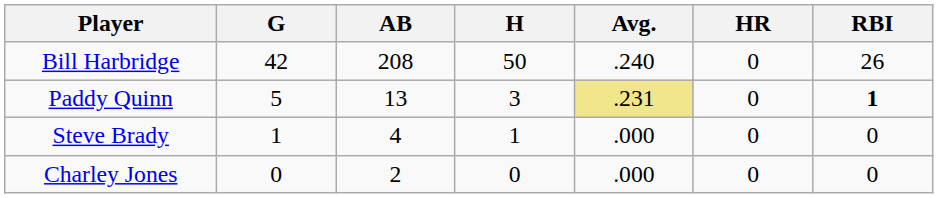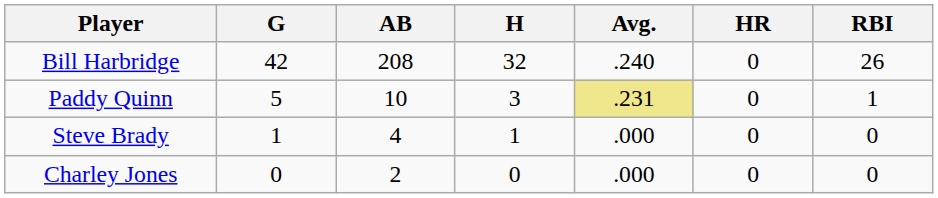(515, 60) 50 -> (515, 60) 32
(395, 98) 13 -> (395, 98) 10
(872, 98) bold -> (872, 98) normal
